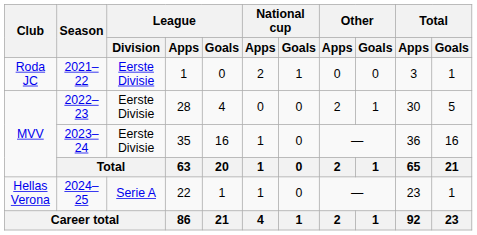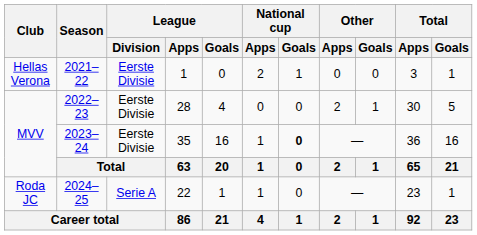(30, 74) Roda JC -> (30, 74) Hellas Verona
(299, 140) normal -> (299, 140) bold
(30, 193) Hellas Verona -> (30, 193) Roda JC
